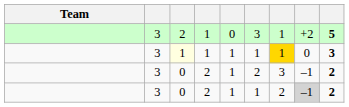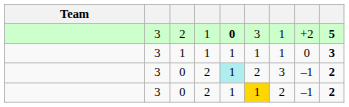(232, 33) normal -> (232, 33) bold
(182, 53) lightyellow background -> (182, 53) no background
(282, 53) gold background -> (282, 53) no background
(232, 72) no background -> (232, 72) paleturquoise background
(257, 92) no background -> (257, 92) gold background
(307, 92) lightgrey background -> (307, 92) no background
